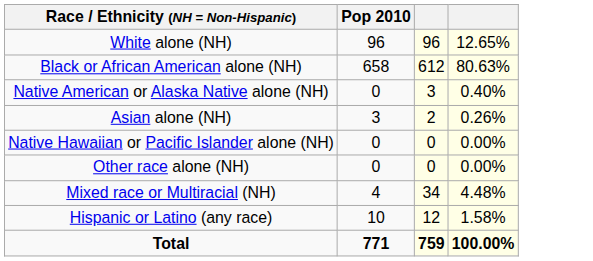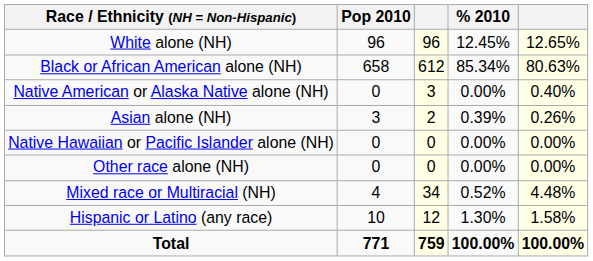+ column: (483, 17)
